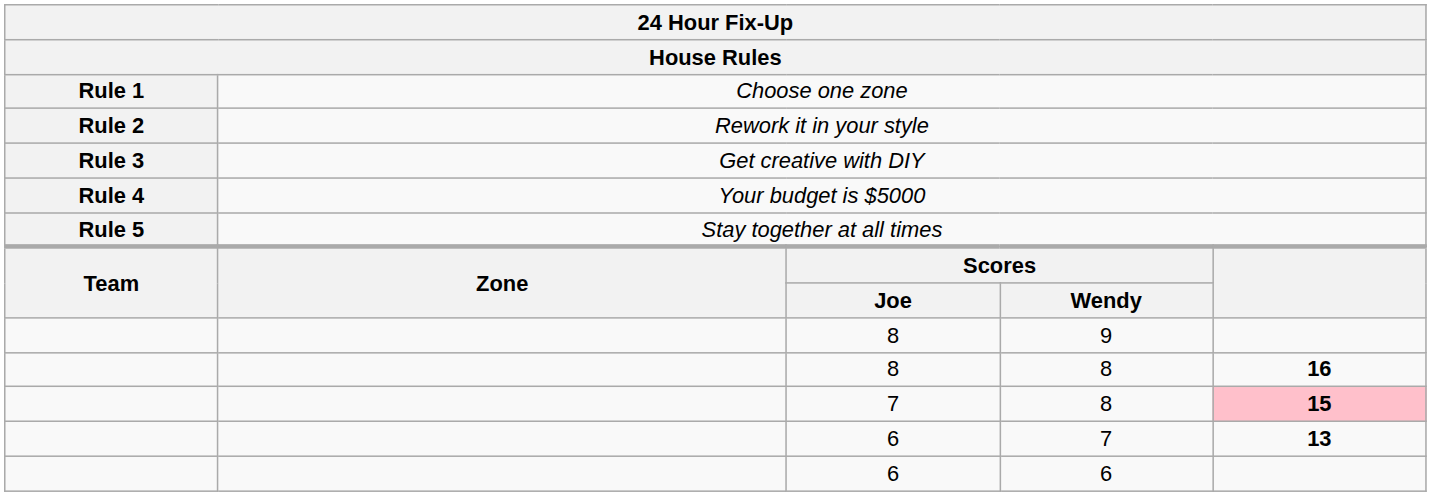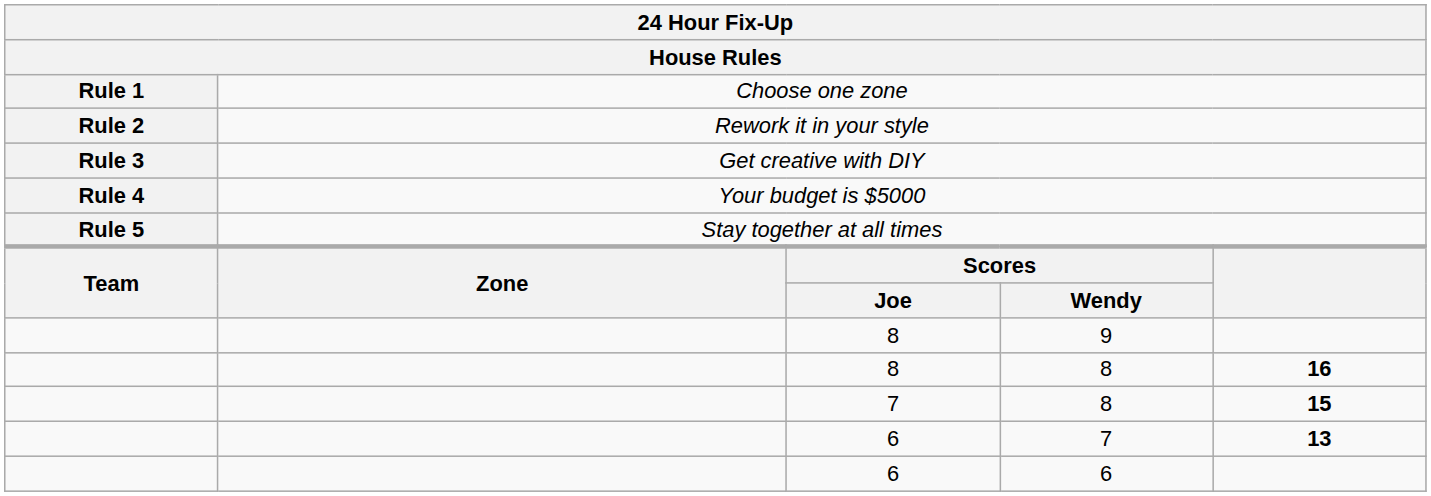(1319, 404) pink background -> (1319, 404) no background
